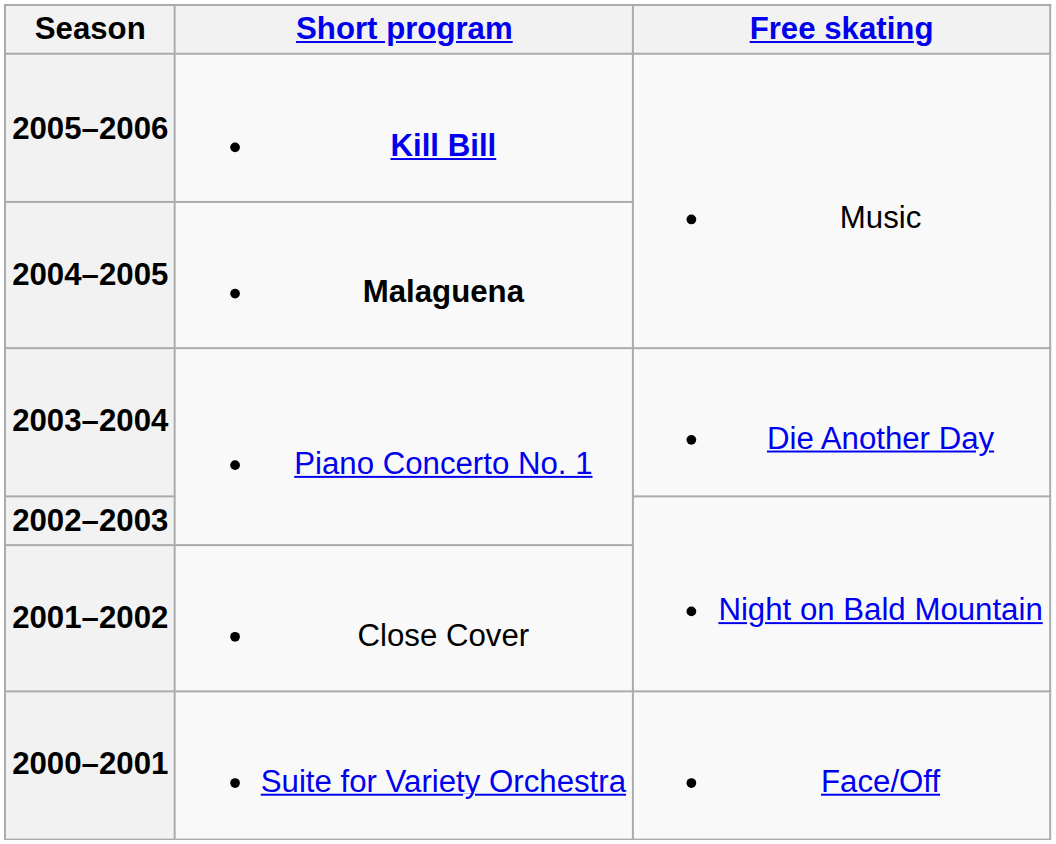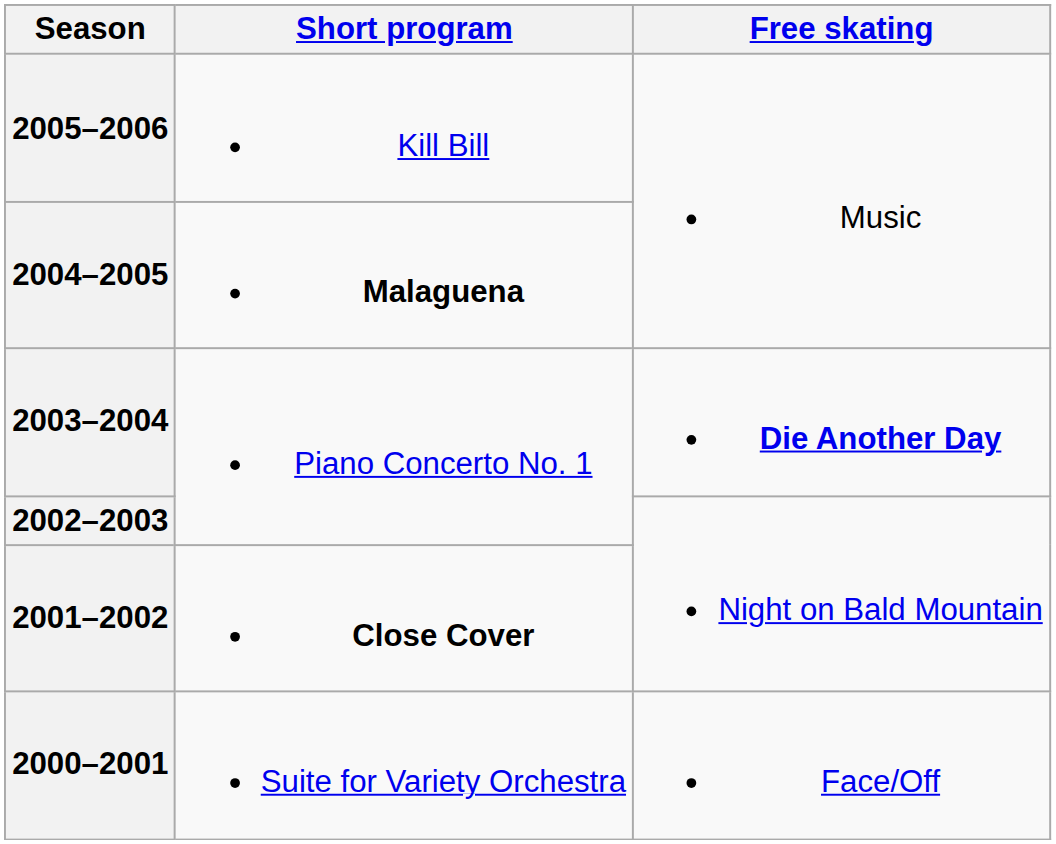(404, 145) bold -> (404, 145) normal
(842, 439) normal -> (842, 439) bold
(404, 636) normal -> (404, 636) bold
